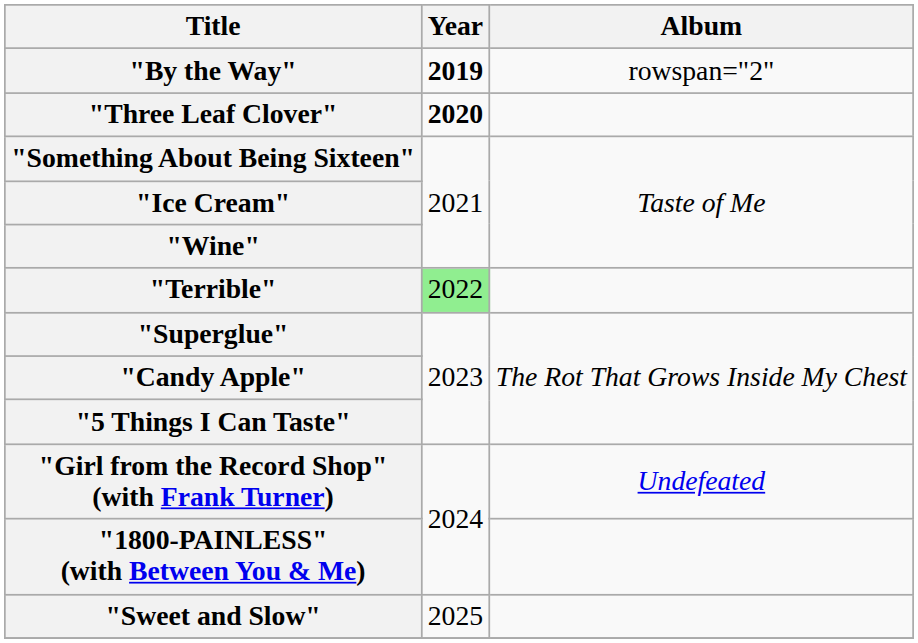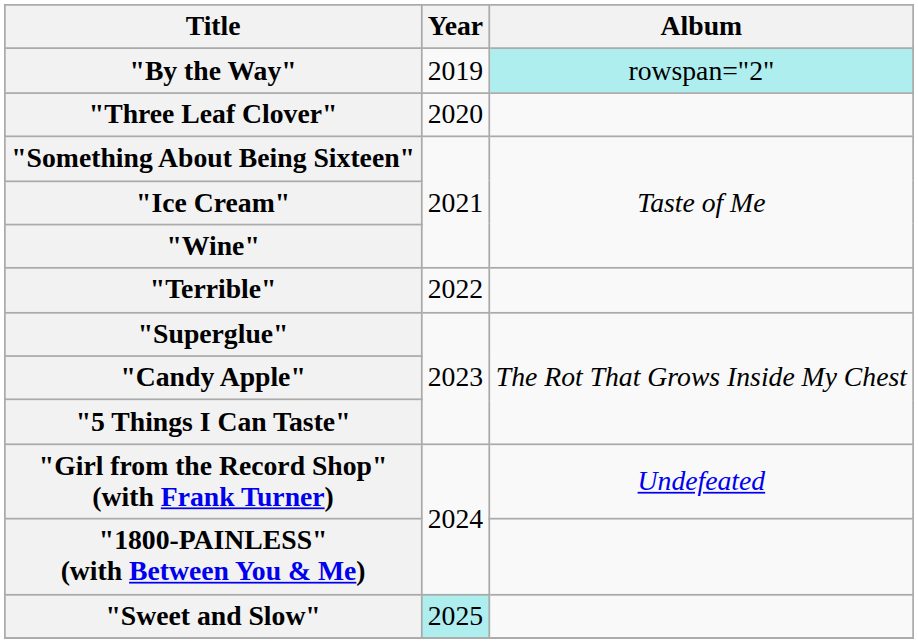(455, 70) bold -> (455, 70) normal
(701, 70) no background -> (701, 70) paleturquoise background
(455, 114) bold -> (455, 114) normal
(455, 289) lightgreen background -> (455, 289) no background
(455, 615) no background -> (455, 615) paleturquoise background
